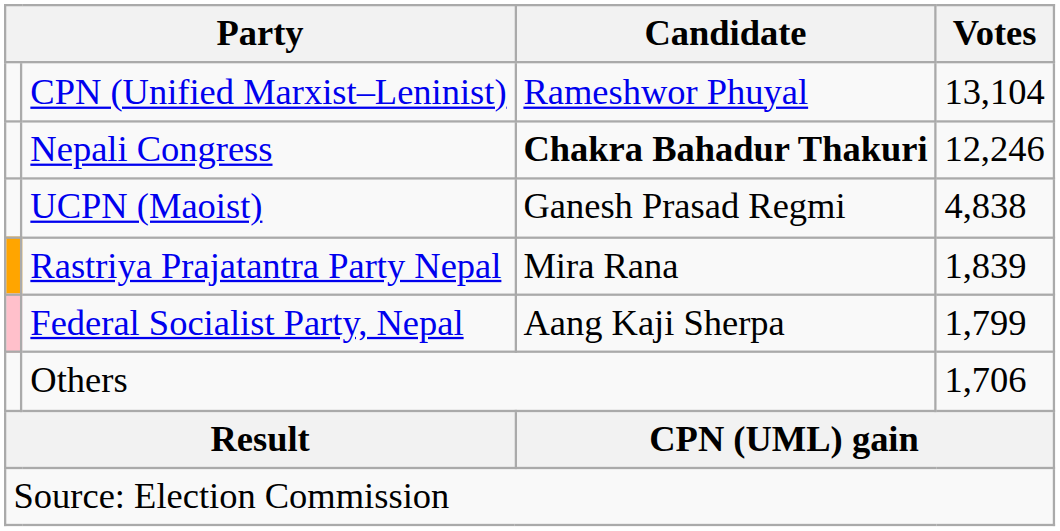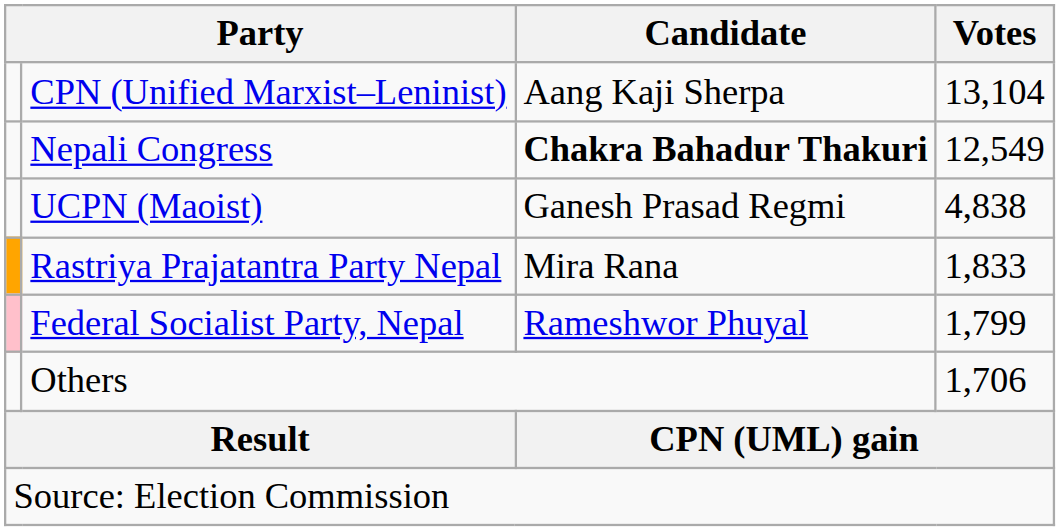(666, 91) Rameshwor Phuyal -> (654, 91) Aang Kaji Sherpa
(995, 149) 12,246 -> (995, 149) 12,549
(985, 264) 1,839 -> (985, 264) 1,833
(654, 322) Aang Kaji Sherpa -> (666, 322) Rameshwor Phuyal
